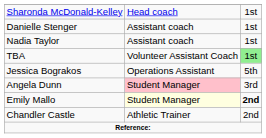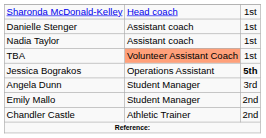(182, 56) no background -> (182, 56) lightsalmon background
(251, 56) lightgreen background -> (250, 56) no background
(251, 70) normal -> (250, 70) bold
(163, 85) pink background -> (163, 85) no background
(163, 100) lightyellow background -> (163, 100) no background
(251, 100) bold -> (250, 100) normal
